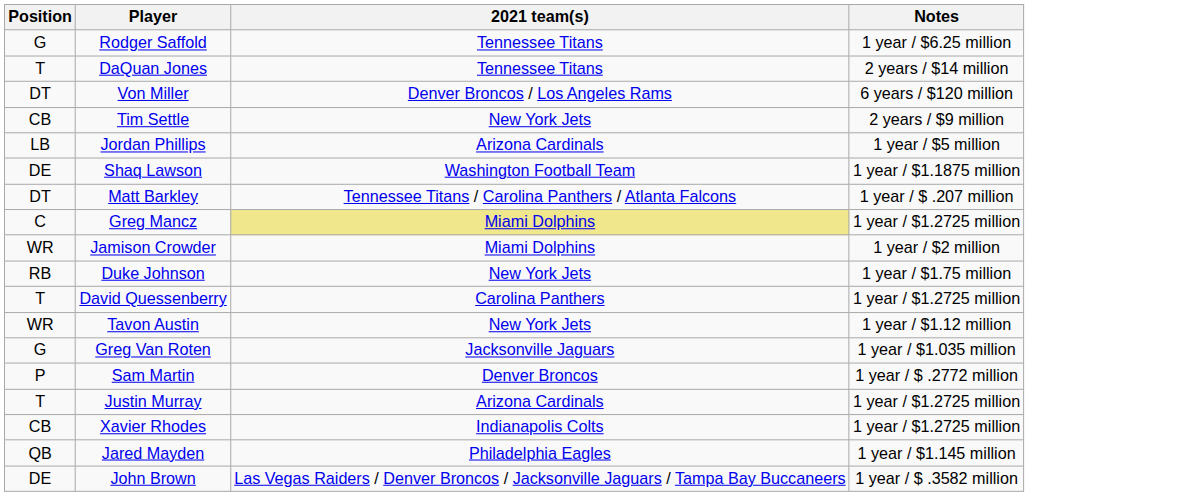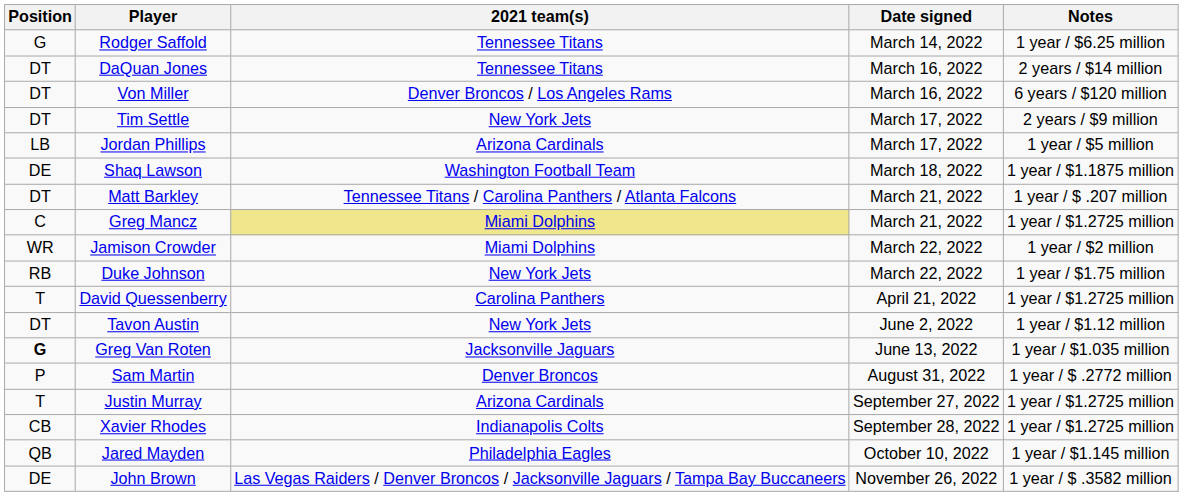+ column: (926, 17)
(40, 68) T -> (40, 68) DT
(40, 119) CB -> (40, 119) DT
(40, 324) WR -> (40, 324) DT
(40, 350) normal -> (40, 350) bold
